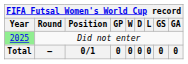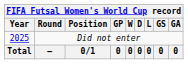(19, 38) lightgreen background -> (19, 38) no background
